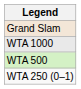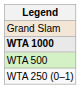(30, 45) normal -> (30, 45) bold
